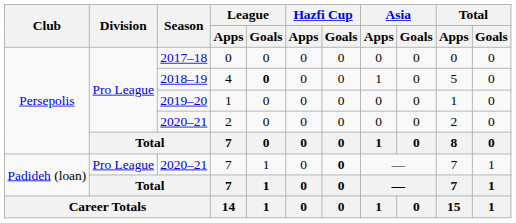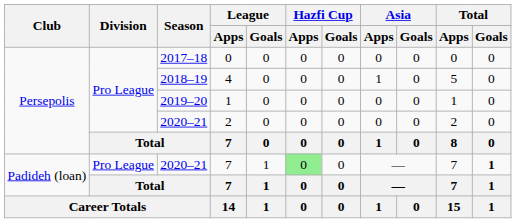(266, 79) bold -> (266, 79) normal
(304, 164) no background -> (304, 164) lightgreen background
(341, 164) bold -> (341, 164) normal
(491, 164) normal -> (491, 164) bold
